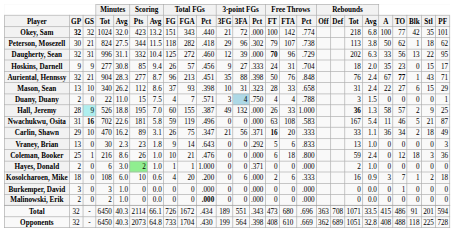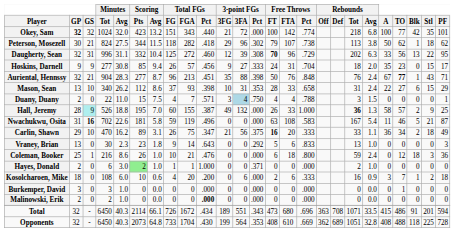(257, 55) .000 -> (257, 55) .308
(257, 88) .323 -> (257, 88) .353
(257, 133) .371 -> (257, 133) .375
(257, 223) .398 -> (257, 223) .353
